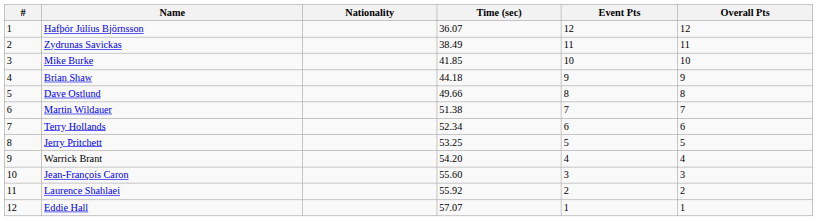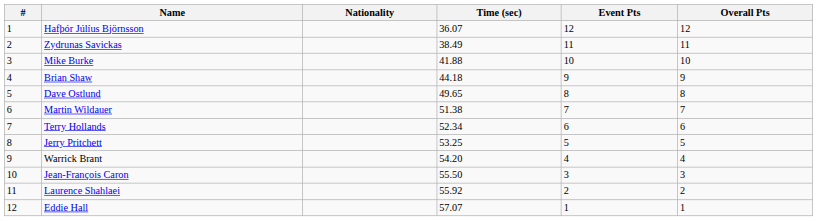(451, 61) 41.85 -> (451, 61) 41.88
(451, 94) 49.66 -> (451, 94) 49.65
(451, 175) 55.60 -> (451, 175) 55.50
